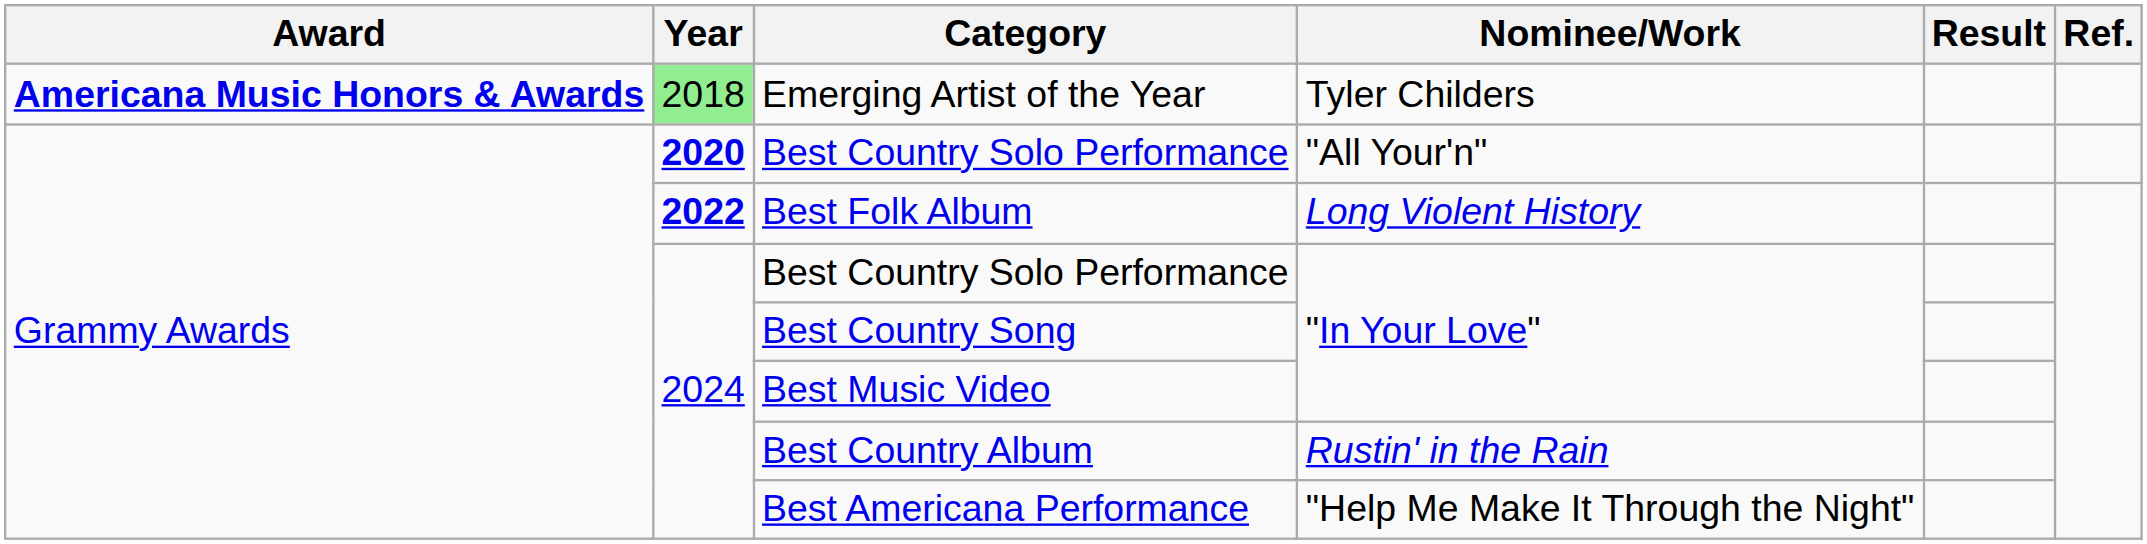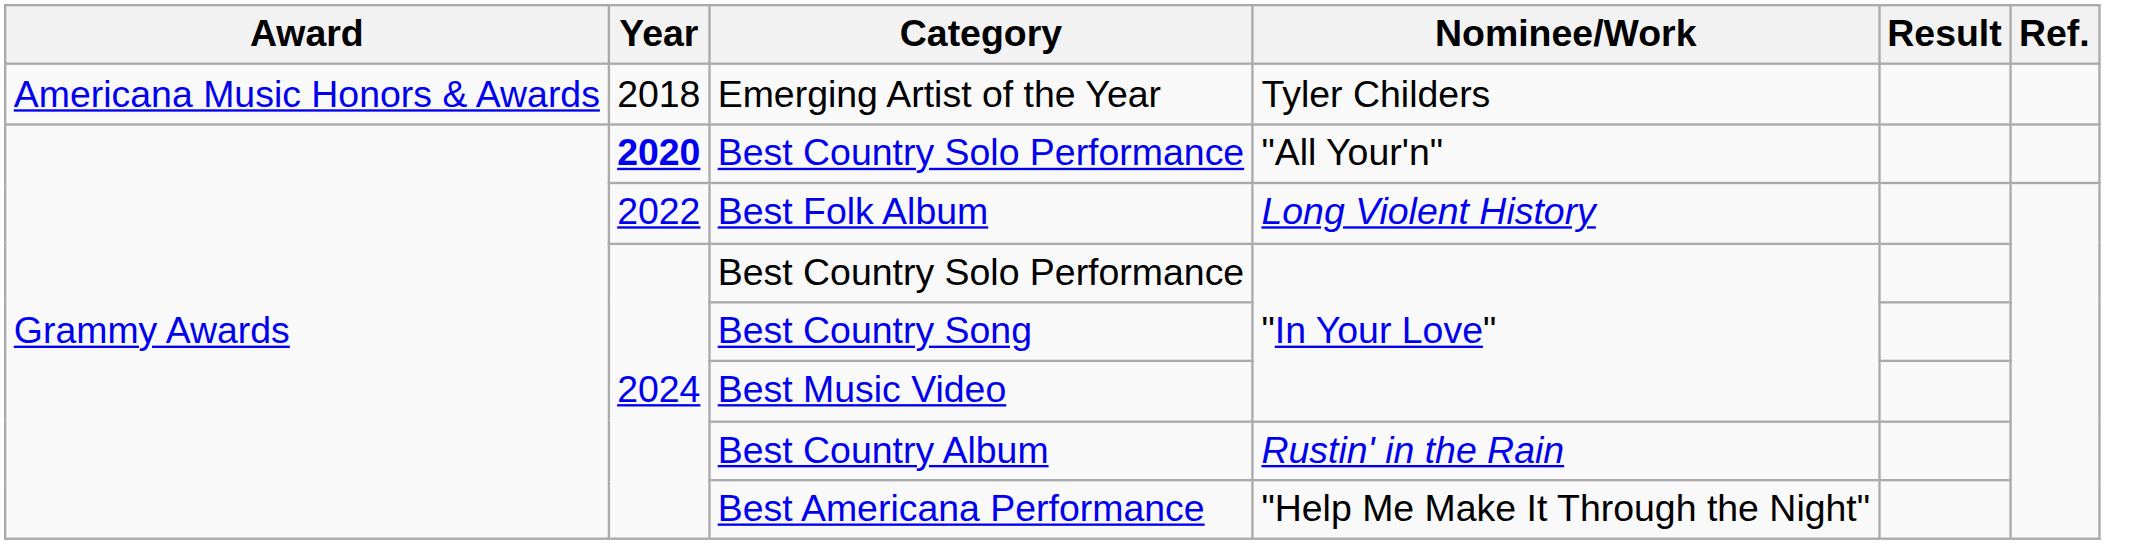(329, 93) bold -> (307, 93) normal
(703, 93) lightgreen background -> (659, 93) no background
(703, 212) bold -> (659, 212) normal
